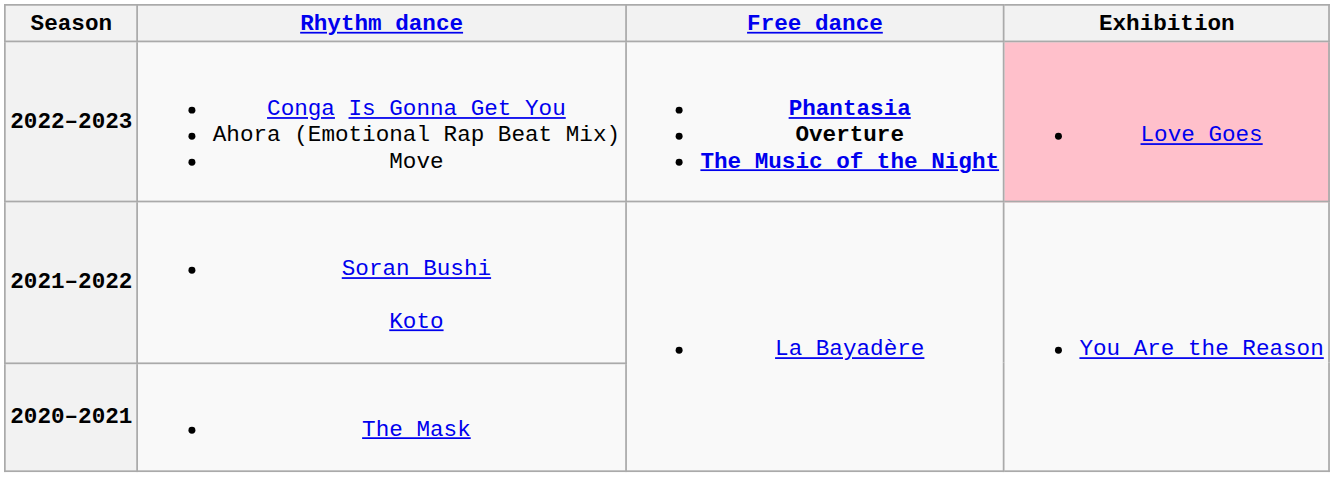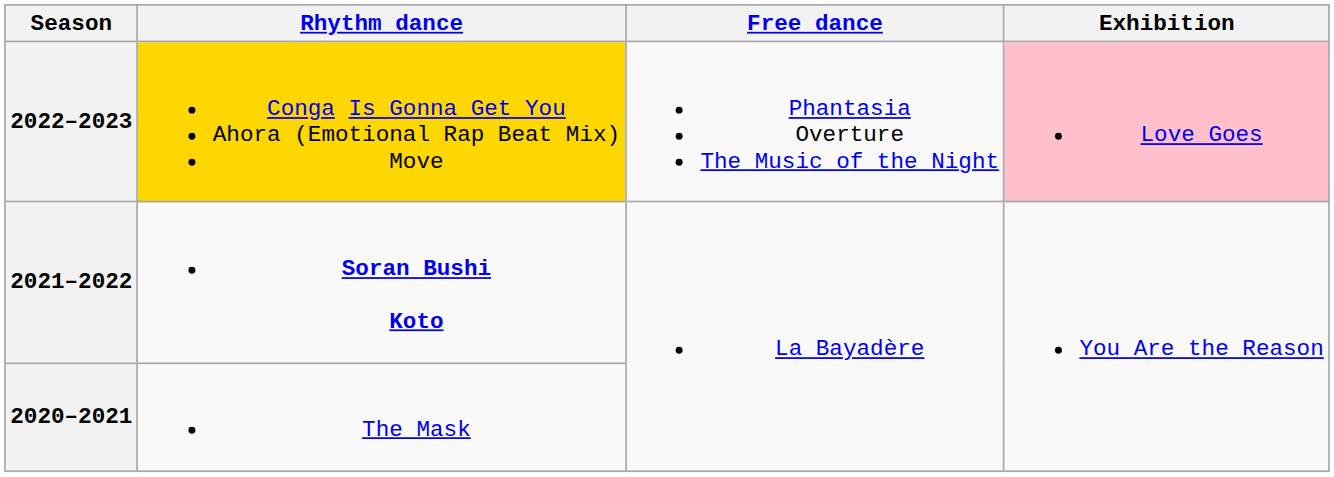(382, 135) no background -> (382, 135) gold background
(815, 135) bold -> (815, 135) normal
(382, 295) normal -> (382, 295) bold
